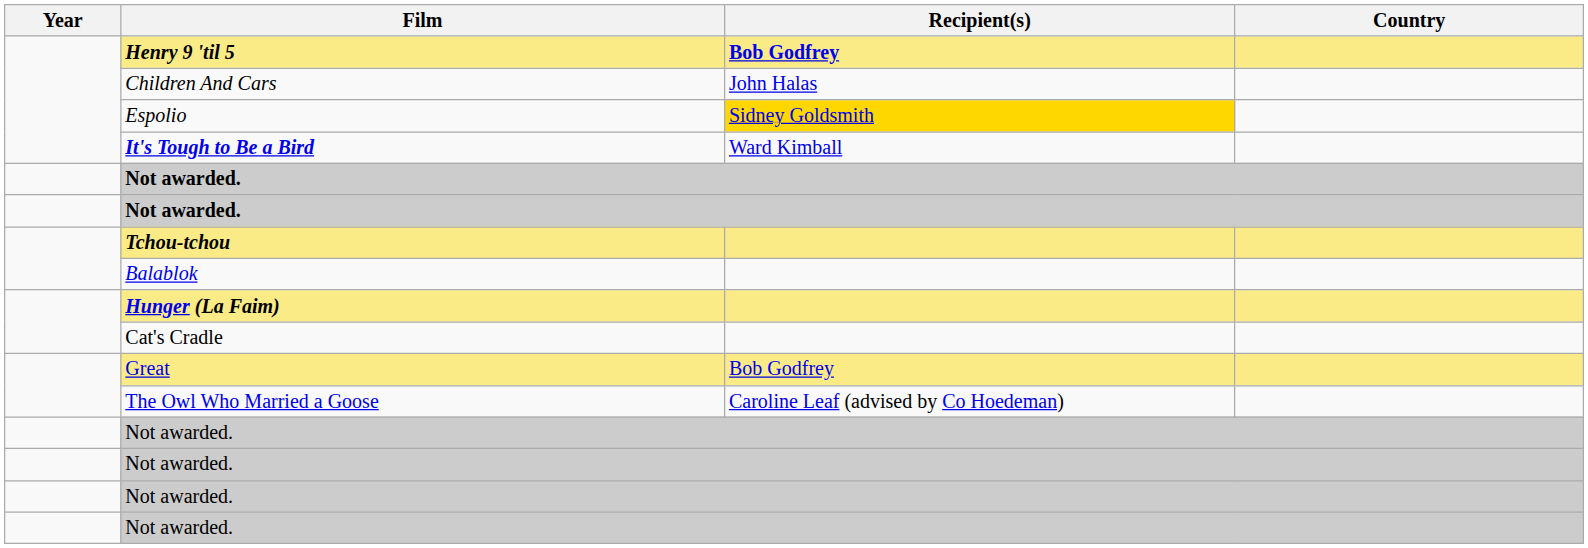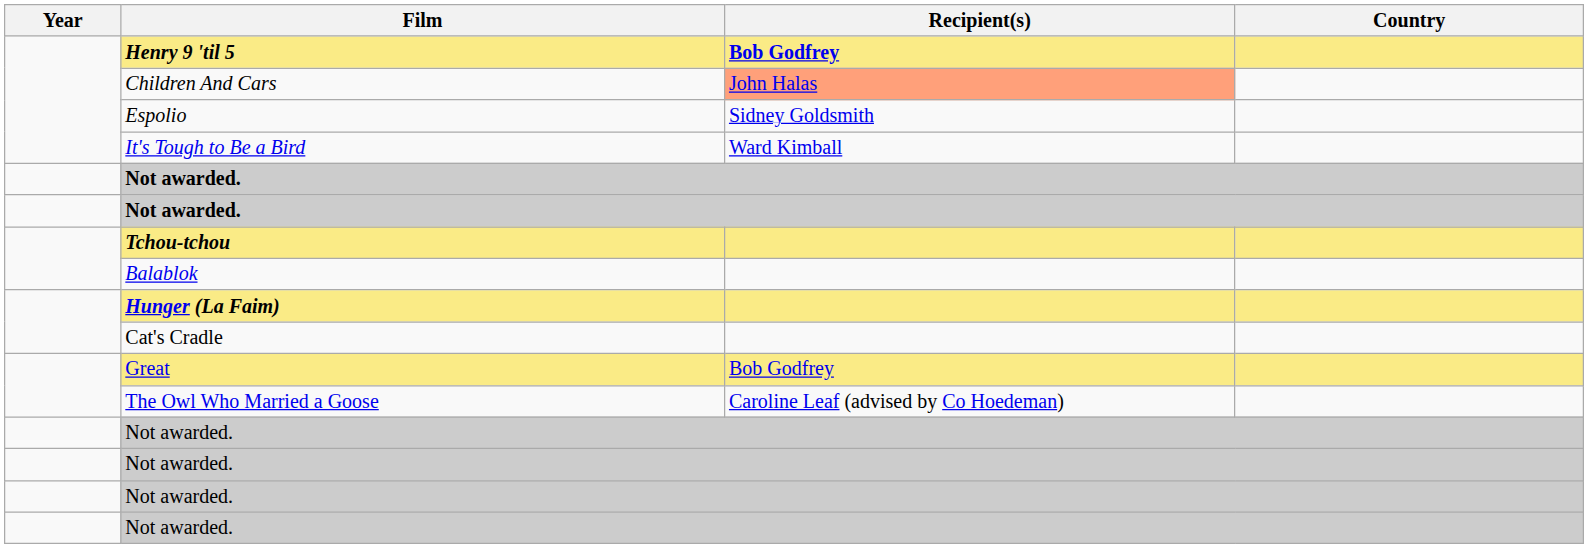(773, 83) no background -> (773, 83) lightsalmon background
(801, 115) gold background -> (801, 115) no background
(220, 147) bold -> (215, 147) normal
